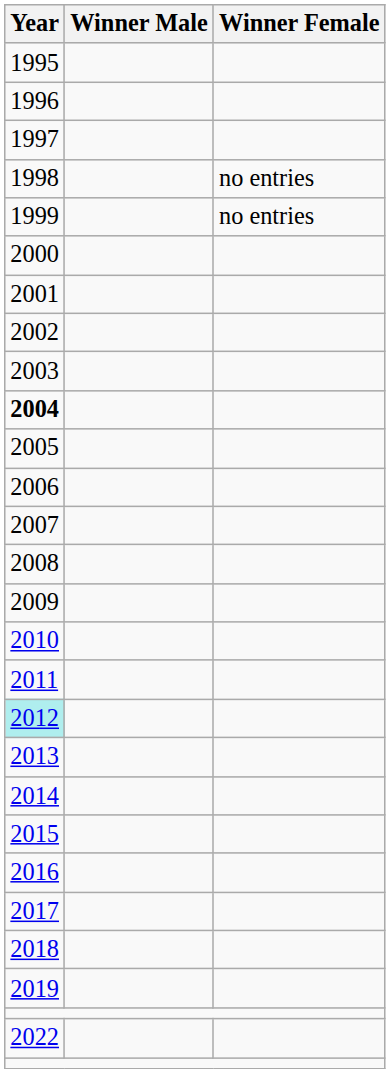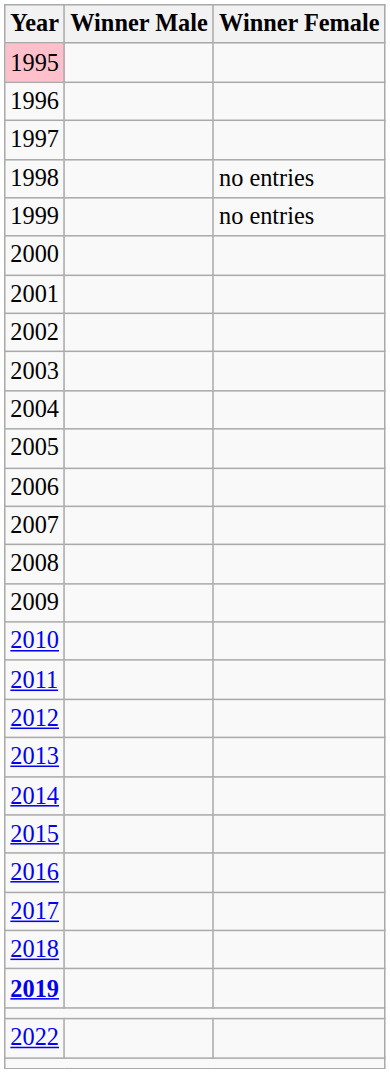(35, 62) no background -> (35, 62) pink background
(35, 409) bold -> (35, 409) normal
(35, 718) paleturquoise background -> (35, 718) no background
(35, 988) normal -> (35, 988) bold
